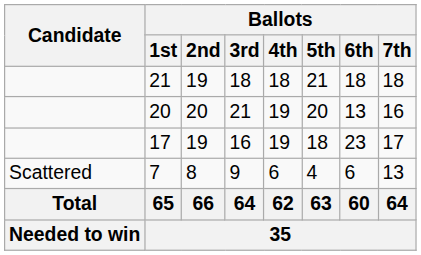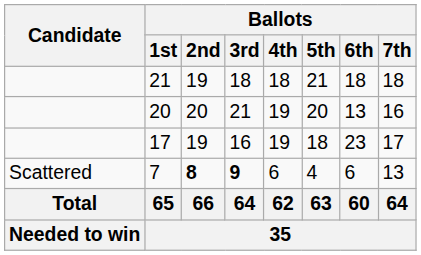(192, 173) normal -> (192, 173) bold
(235, 173) normal -> (235, 173) bold
